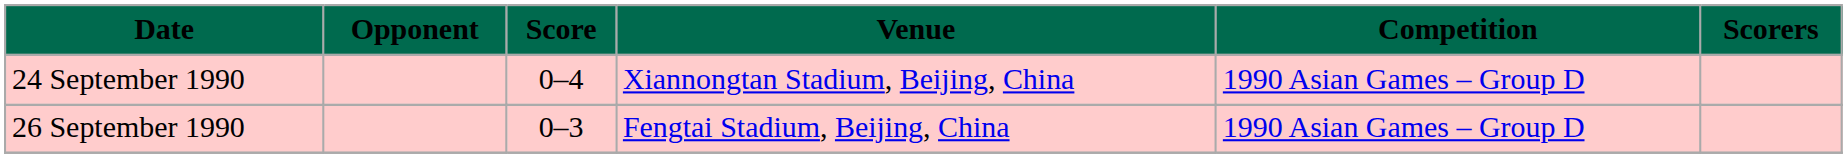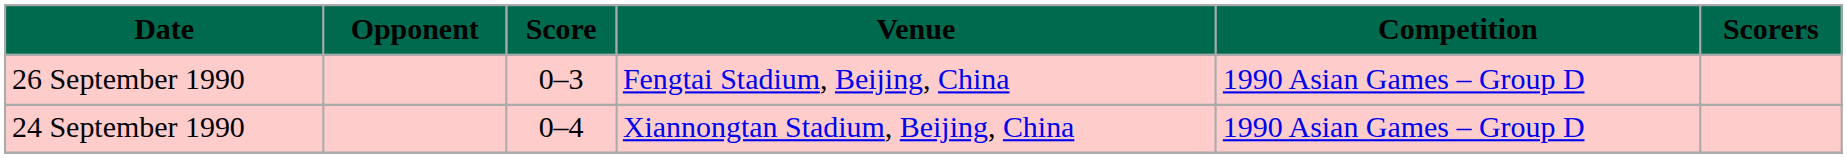rows swapped: (128, 78) <-> (128, 128)
